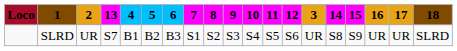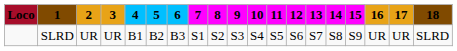columns swapped: (314, 14) <-> (111, 14)
